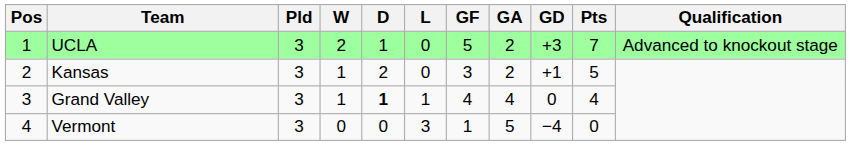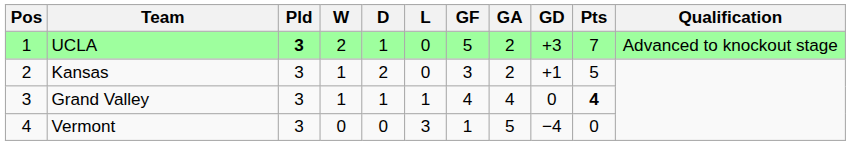(299, 45) normal -> (299, 45) bold
(383, 99) bold -> (383, 99) normal
(594, 99) normal -> (594, 99) bold
